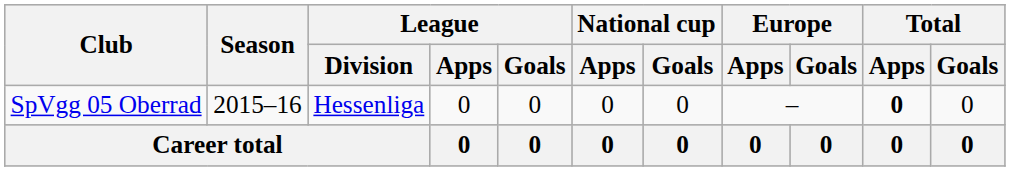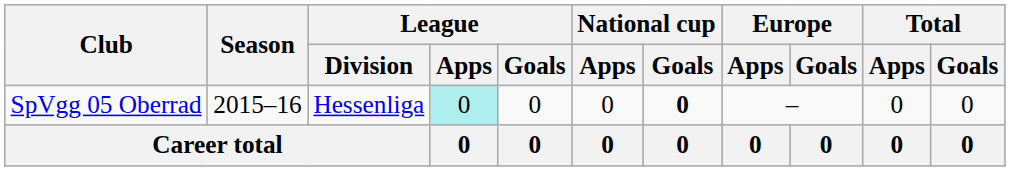(464, 104) no background -> (464, 104) paleturquoise background
(682, 104) normal -> (682, 104) bold
(897, 104) bold -> (897, 104) normal
